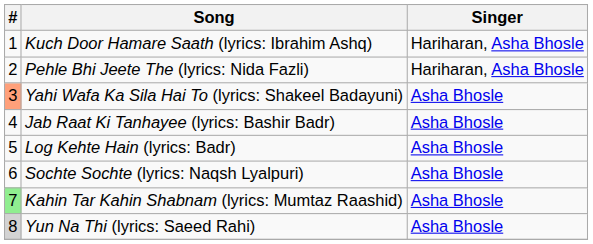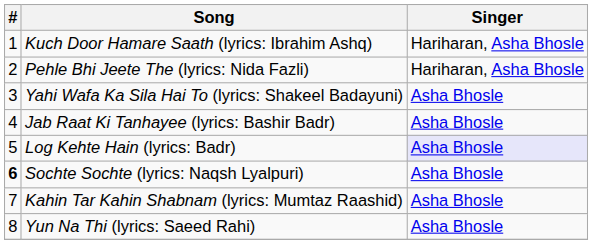(13, 95) lightsalmon background -> (13, 95) no background
(457, 148) no background -> (457, 148) lavender background
(13, 174) normal -> (13, 174) bold
(13, 200) lightgreen background -> (13, 200) no background
(13, 226) lightgrey background -> (13, 226) no background
